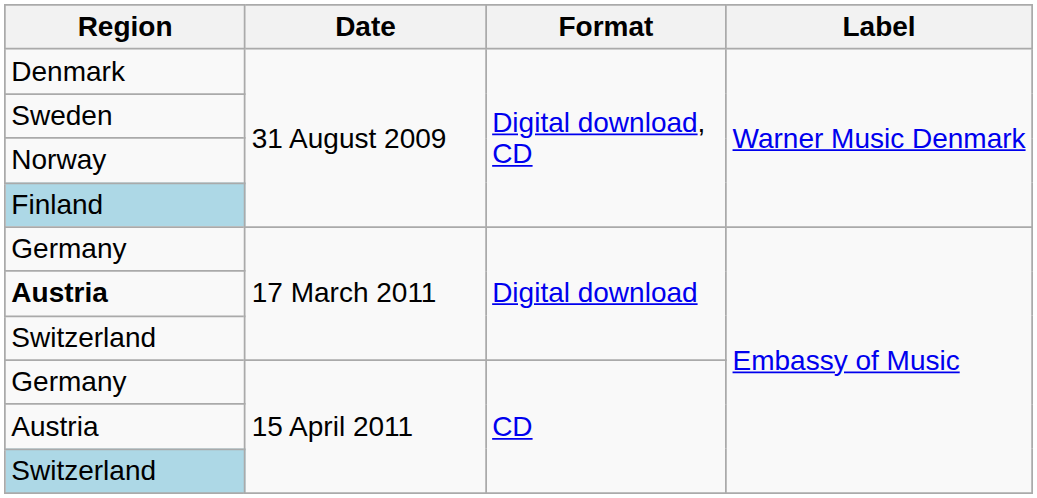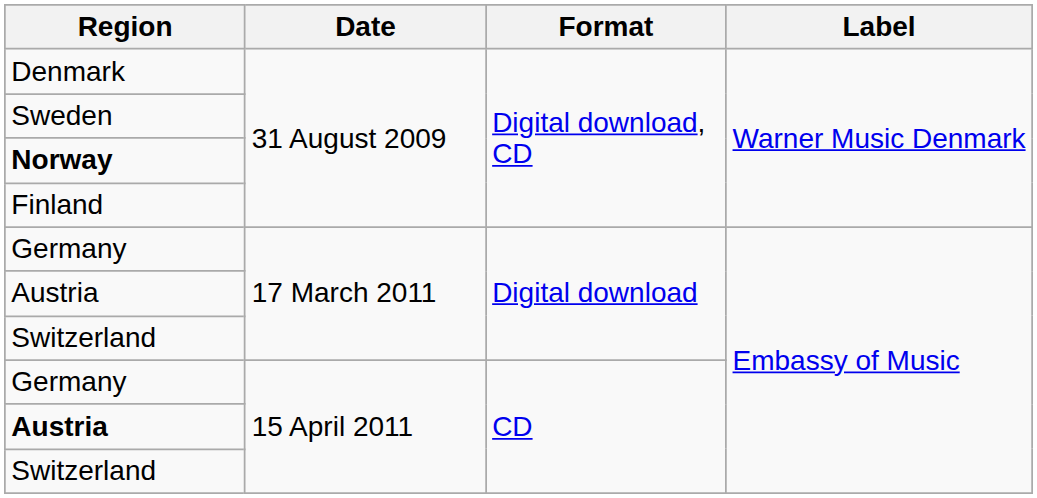(59, 159) normal -> (62, 159) bold
(57, 204) lightblue background -> (57, 204) no background
(60, 293) bold -> (55, 293) normal
(55, 426) normal -> (60, 426) bold
(84, 470) lightblue background -> (84, 470) no background
